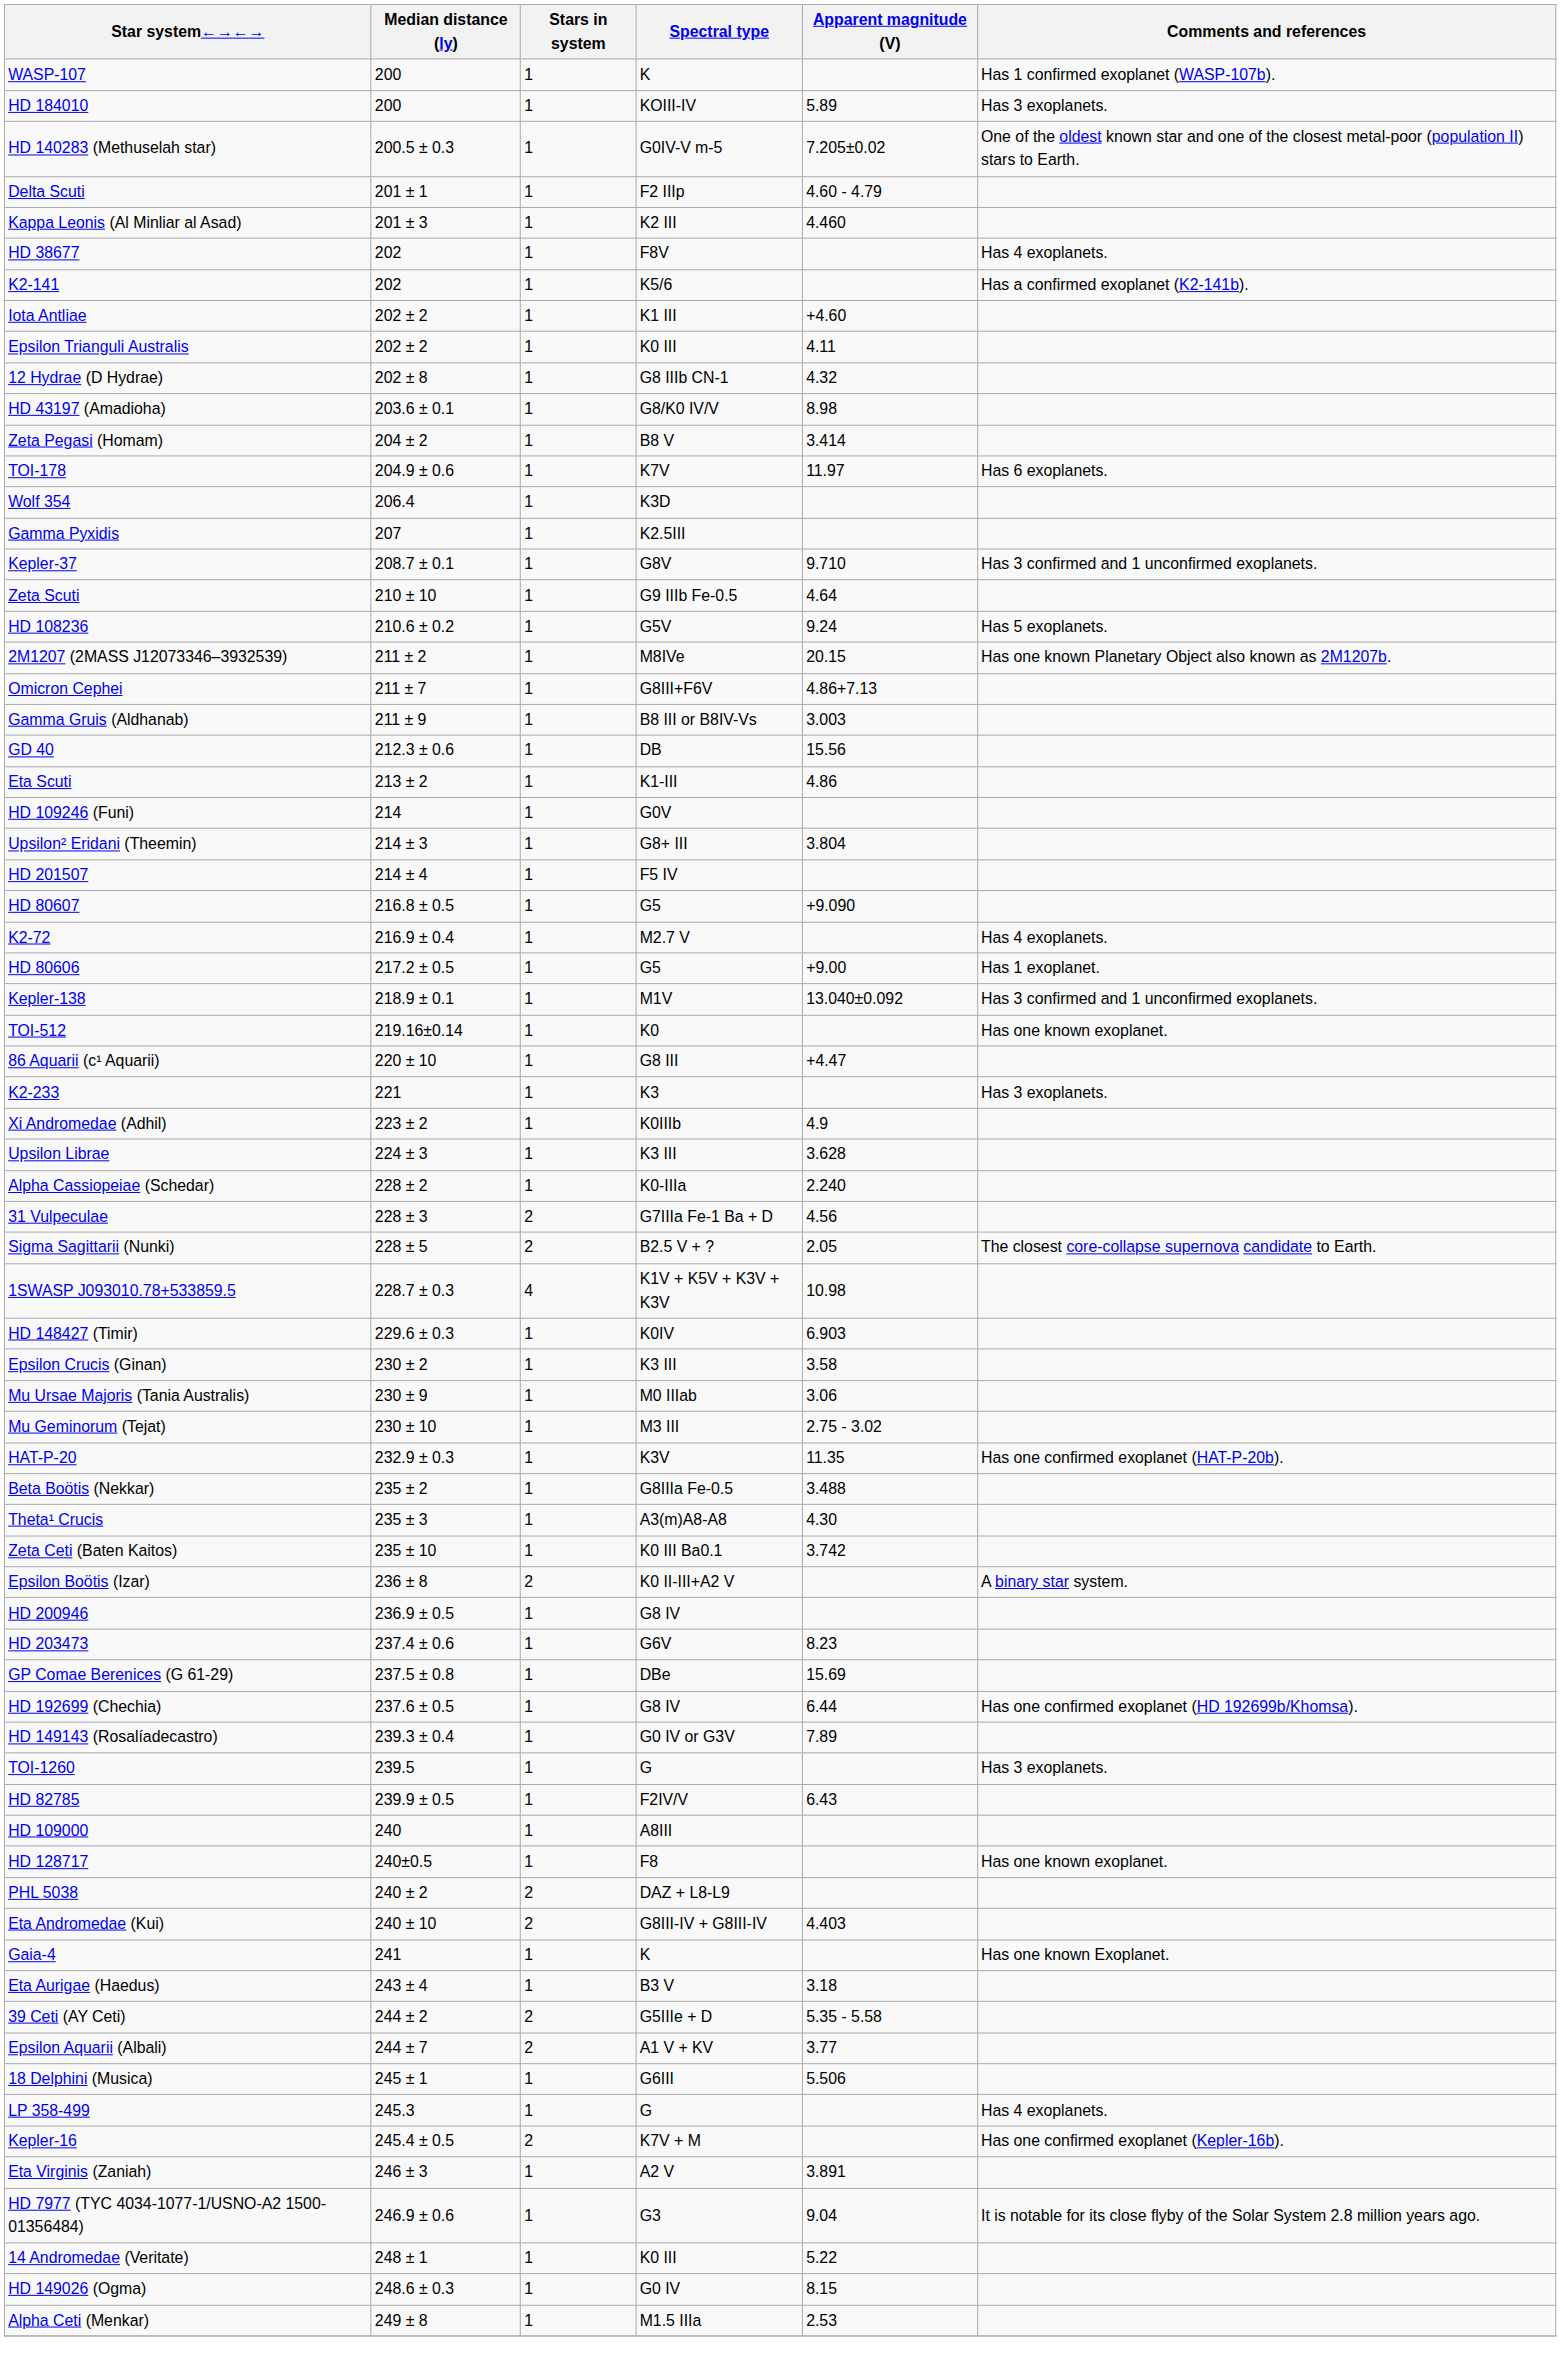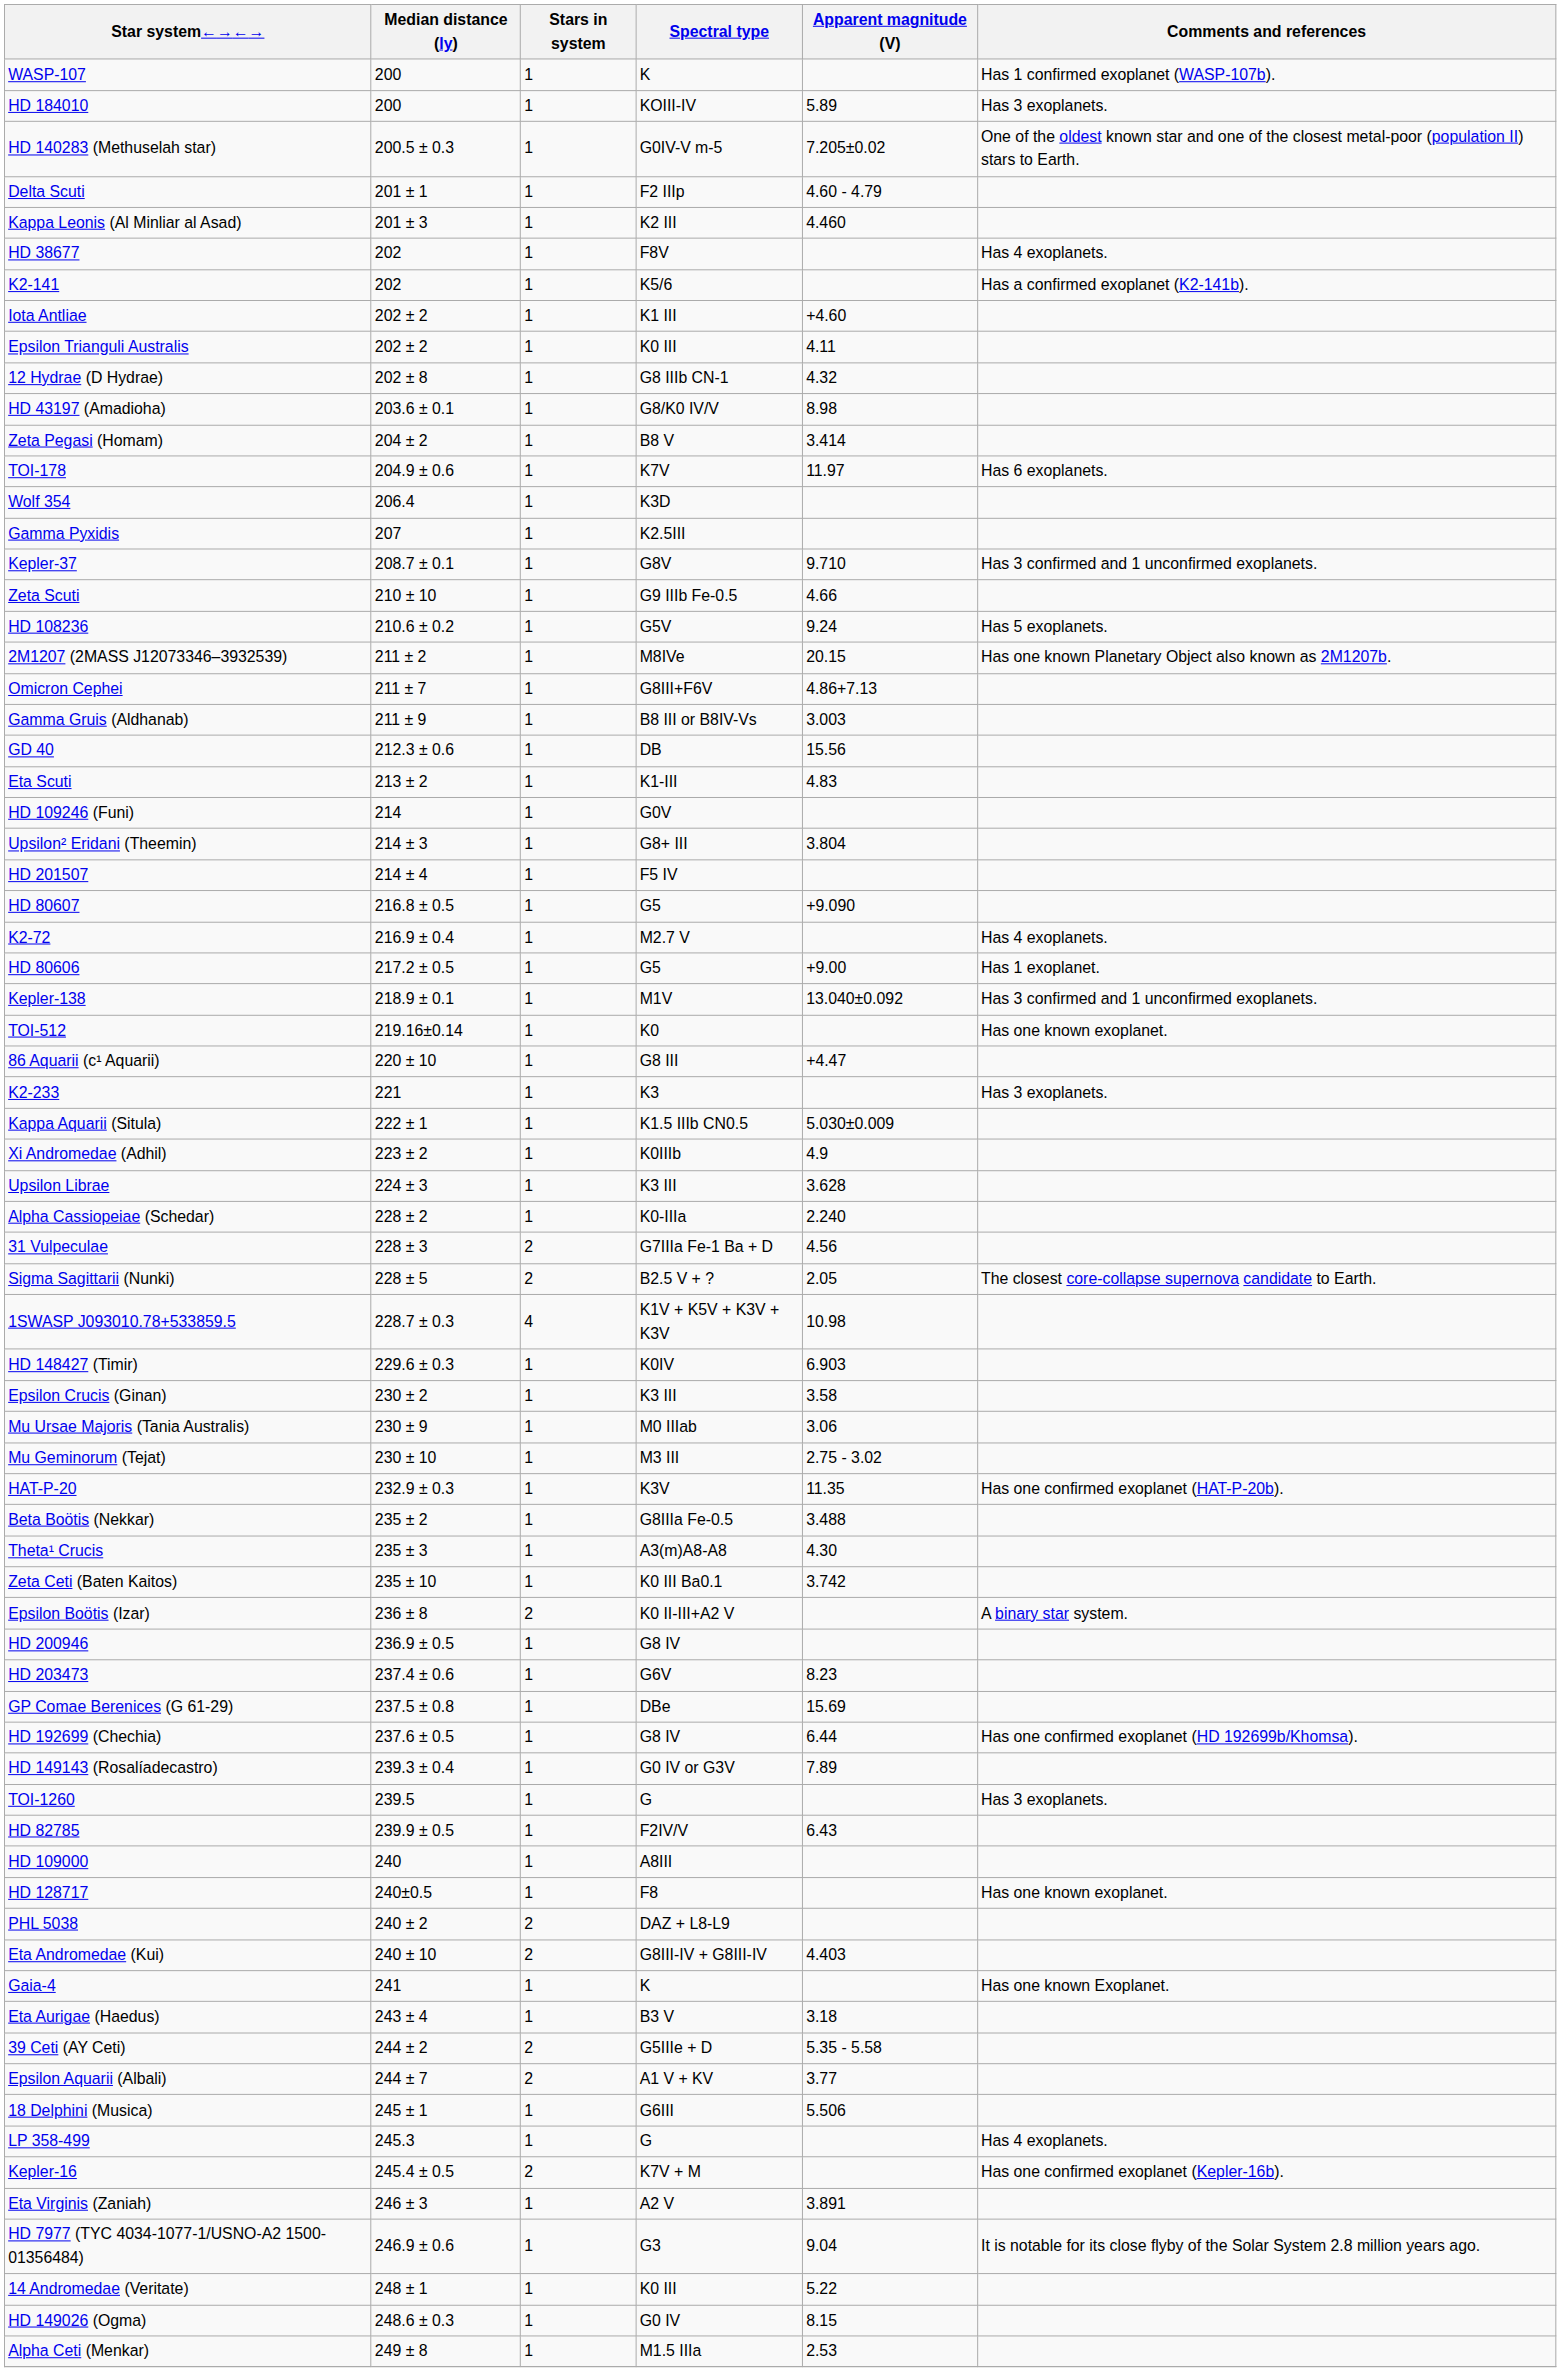(822, 595) 4.64 -> (822, 595) 4.66
(822, 781) 4.86 -> (822, 781) 4.83
+ row: (85, 1123)
